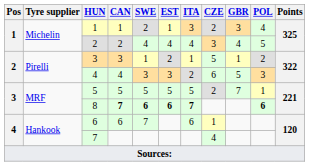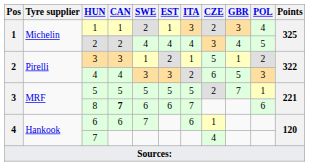(146, 106) bold -> (146, 106) normal
(170, 106) bold -> (170, 106) normal
(191, 106) bold -> (191, 106) normal
(263, 106) bold -> (263, 106) normal
